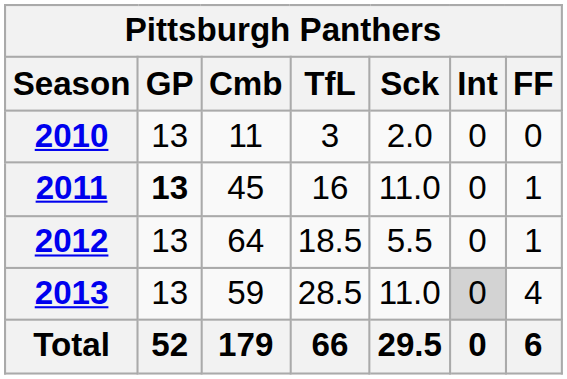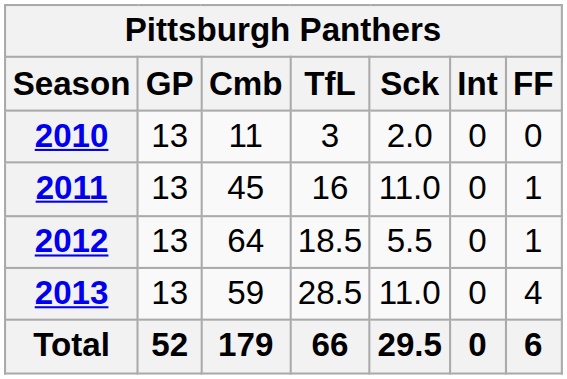(170, 188) bold -> (170, 188) normal
(477, 293) lightgrey background -> (477, 293) no background
